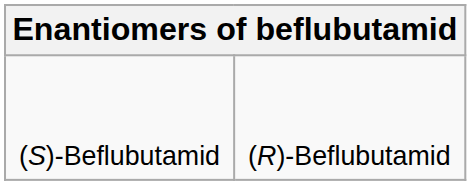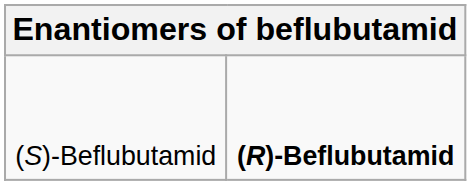(349, 155) normal -> (346, 153) bold
